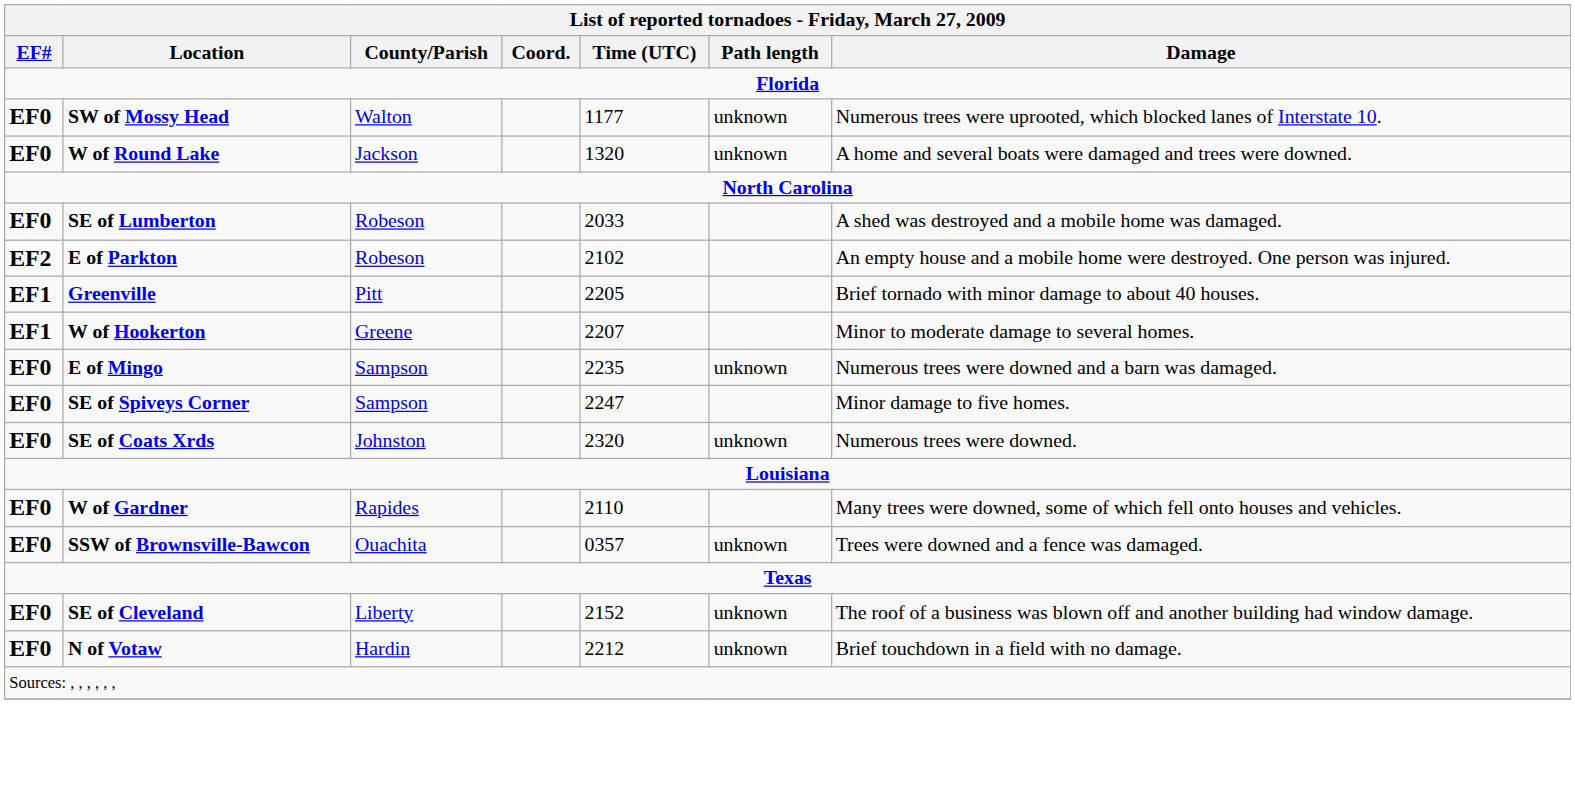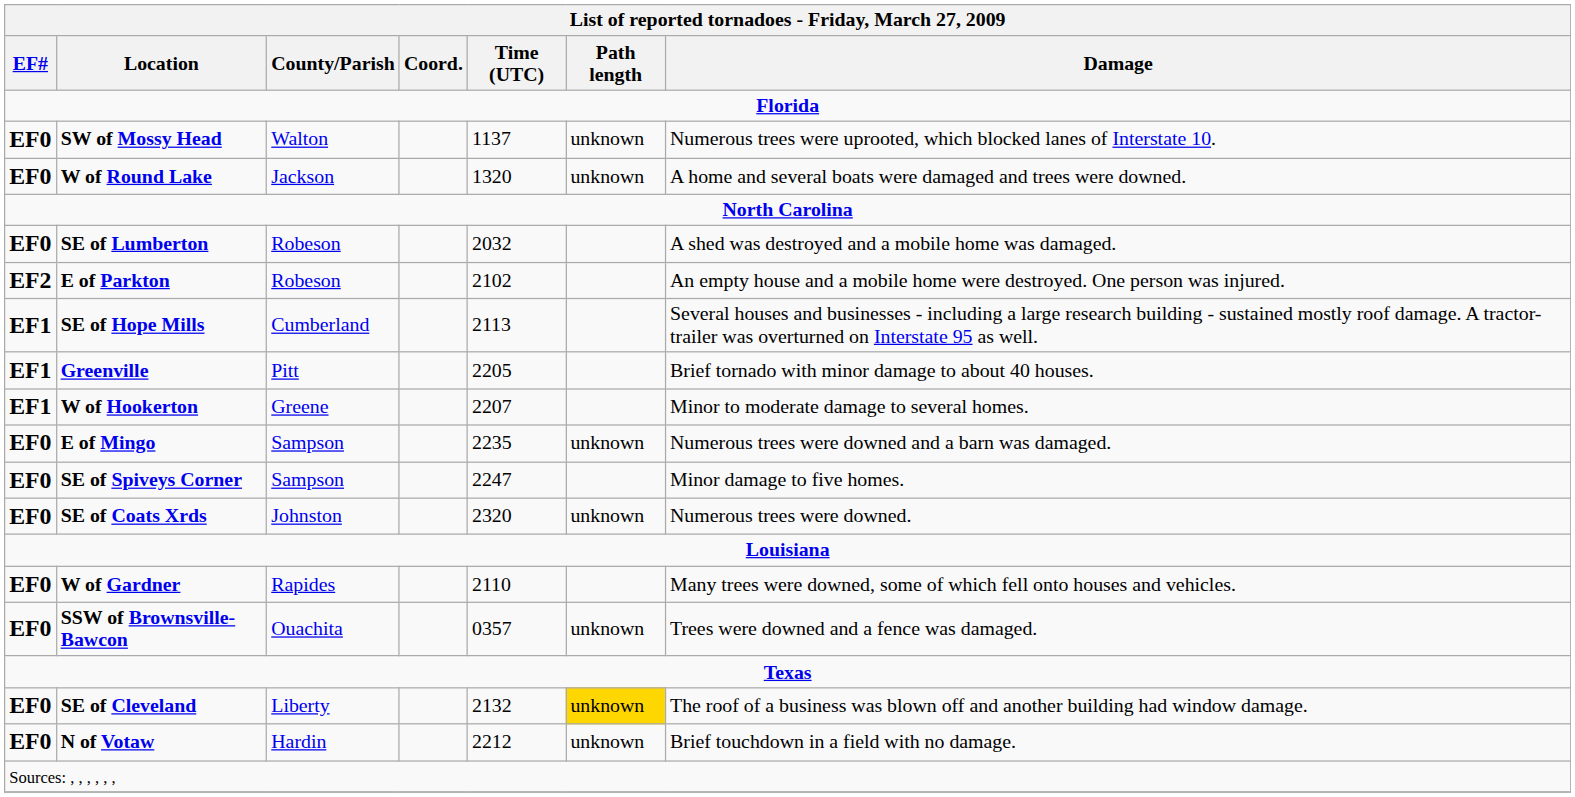(604, 117) 1177 -> (491, 139) 1137
(604, 221) 2033 -> (492, 243) 2032
+ row: (133, 325)
(604, 612) 2152 -> (492, 705) 2132
(751, 612) no background -> (607, 705) gold background
